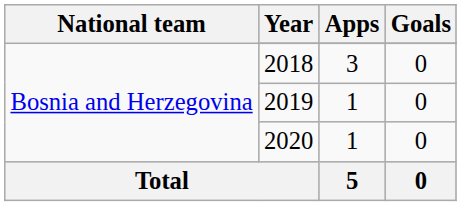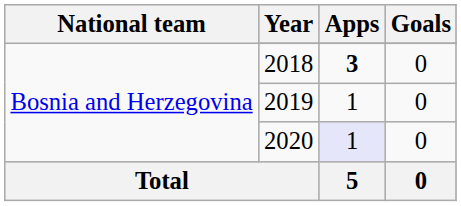(352, 63) normal -> (352, 63) bold
(352, 141) no background -> (352, 141) lavender background
